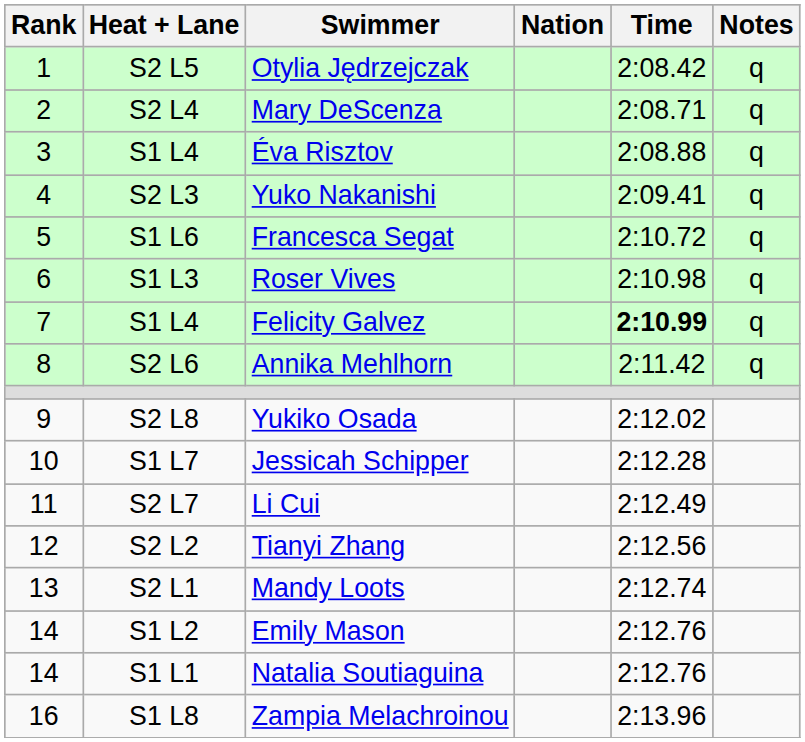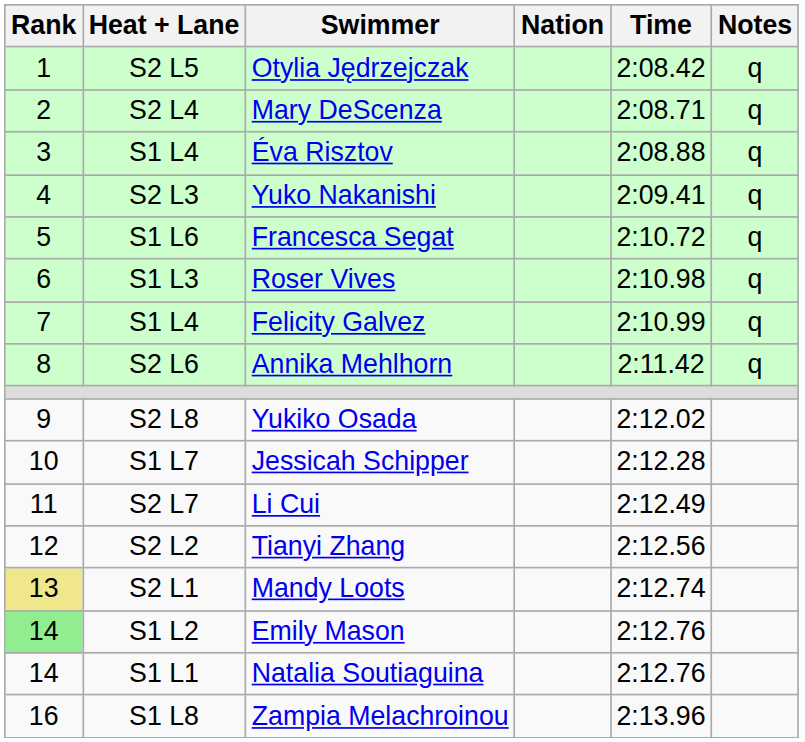(662, 322) bold -> (661, 322) normal
(44, 588) no background -> (44, 588) khaki background
(44, 631) no background -> (44, 631) lightgreen background
